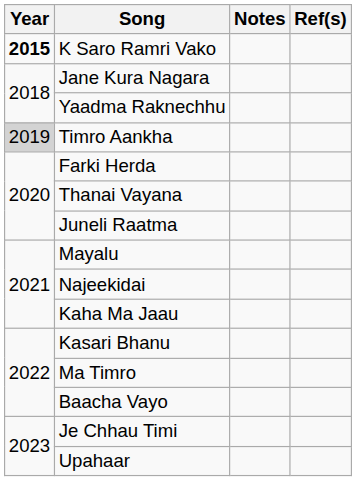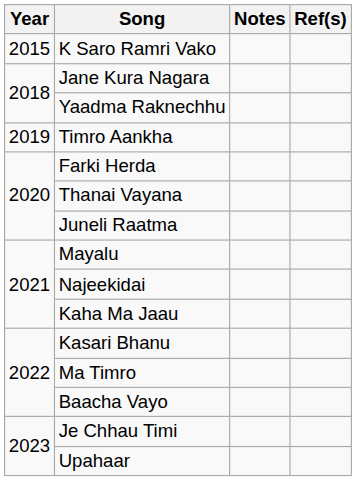(30, 48) bold -> (30, 48) normal
(30, 136) lightgrey background -> (30, 136) no background
